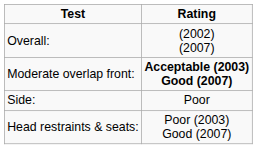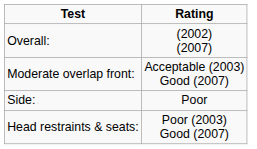(197, 74) bold -> (194, 74) normal
